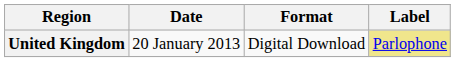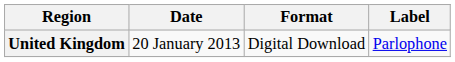(410, 43) khaki background -> (410, 43) no background
